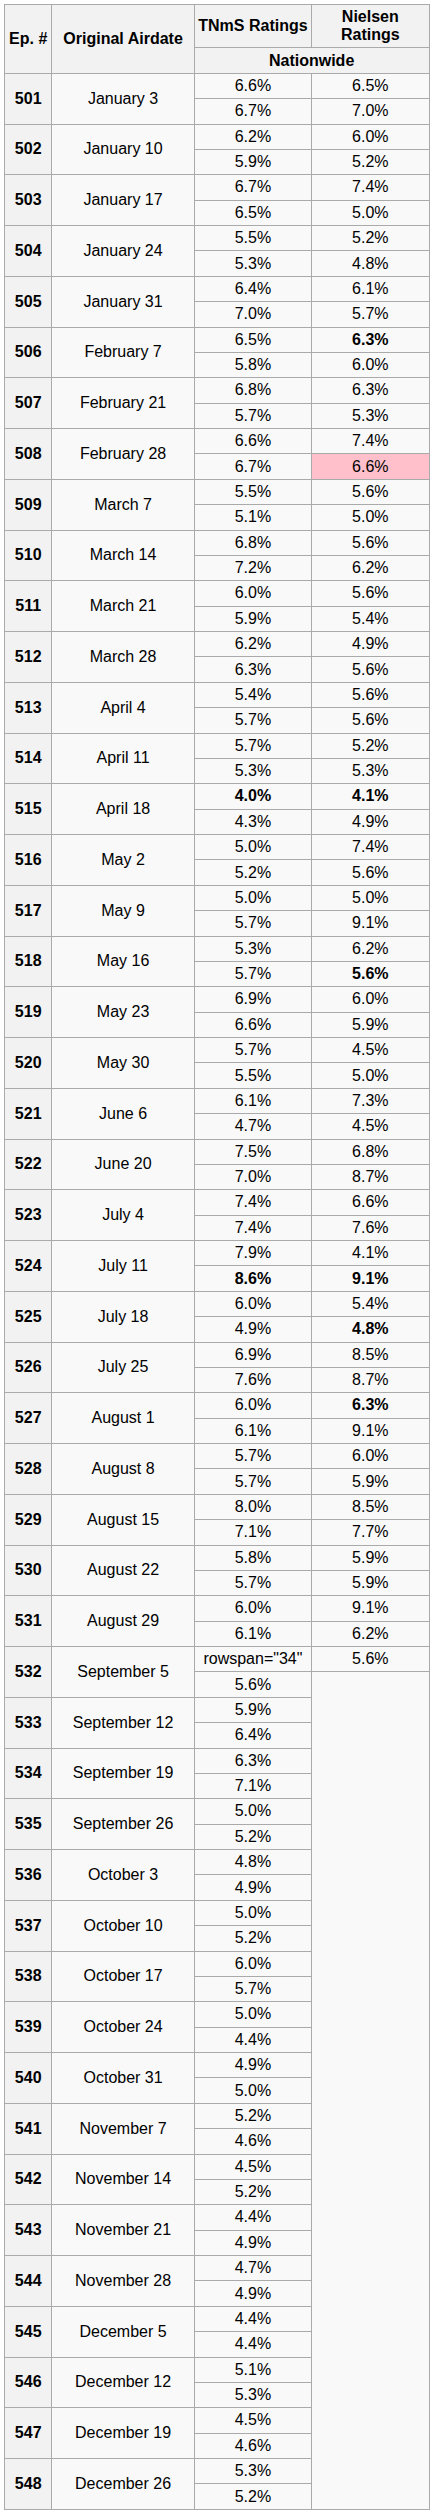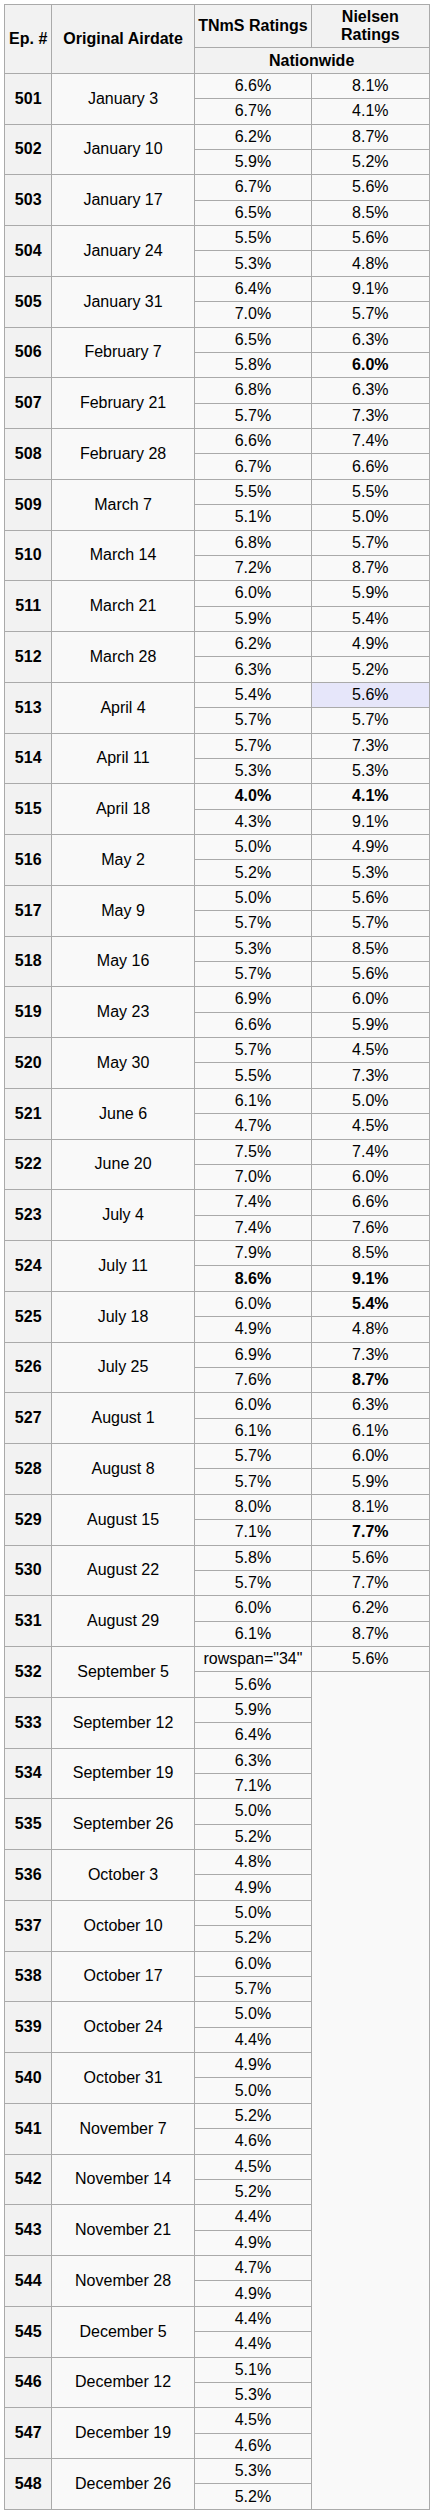(370, 85) 6.5% -> (370, 85) 8.1%
(370, 111) 7.0% -> (370, 111) 4.1%
(370, 136) 6.0% -> (370, 136) 8.7%
(370, 187) 7.4% -> (370, 187) 5.6%
(370, 212) 5.0% -> (370, 212) 8.5%
(370, 238) 5.2% -> (370, 238) 5.6%
(370, 288) 6.1% -> (370, 288) 9.1%
(370, 339) bold -> (370, 339) normal
(370, 365) normal -> (370, 365) bold
(370, 415) 5.3% -> (370, 415) 7.3%
(370, 466) pink background -> (370, 466) no background
(370, 491) 5.6% -> (370, 491) 5.5%
(370, 542) 5.6% -> (370, 542) 5.7%
(370, 568) 6.2% -> (370, 568) 8.7%
(370, 593) 5.6% -> (370, 593) 5.9%
(370, 669) 5.6% -> (370, 669) 5.2%
(370, 694) no background -> (370, 694) lavender background
(370, 720) 5.6% -> (370, 720) 5.7%
(370, 745) 5.2% -> (370, 745) 7.3%
(370, 821) 4.9% -> (370, 821) 9.1%
(370, 847) 7.4% -> (370, 847) 4.9%
(370, 872) 5.6% -> (370, 872) 5.3%
(370, 897) 5.0% -> (370, 897) 5.6%
(370, 923) 9.1% -> (370, 923) 5.7%
(370, 948) 6.2% -> (370, 948) 8.5%
(370, 974) bold -> (370, 974) normal
(370, 1075) 5.0% -> (370, 1075) 7.3%
(370, 1100) 7.3% -> (370, 1100) 5.0%
(370, 1151) 6.8% -> (370, 1151) 7.4%
(370, 1177) 8.7% -> (370, 1177) 6.0%
(370, 1253) 4.1% -> (370, 1253) 8.5%
(370, 1303) normal -> (370, 1303) bold
(370, 1329) bold -> (370, 1329) normal
(370, 1354) 8.5% -> (370, 1354) 7.3%
(370, 1380) normal -> (370, 1380) bold
(370, 1405) bold -> (370, 1405) normal
(370, 1430) 9.1% -> (370, 1430) 6.1%
(370, 1506) 8.5% -> (370, 1506) 8.1%
(370, 1532) normal -> (370, 1532) bold
(370, 1557) 5.9% -> (370, 1557) 5.6%
(370, 1583) 5.9% -> (370, 1583) 7.7%
(370, 1608) 9.1% -> (370, 1608) 6.2%
(370, 1633) 6.2% -> (370, 1633) 8.7%
